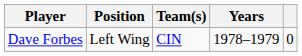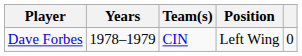columns swapped: (119, 16) <-> (246, 16)
